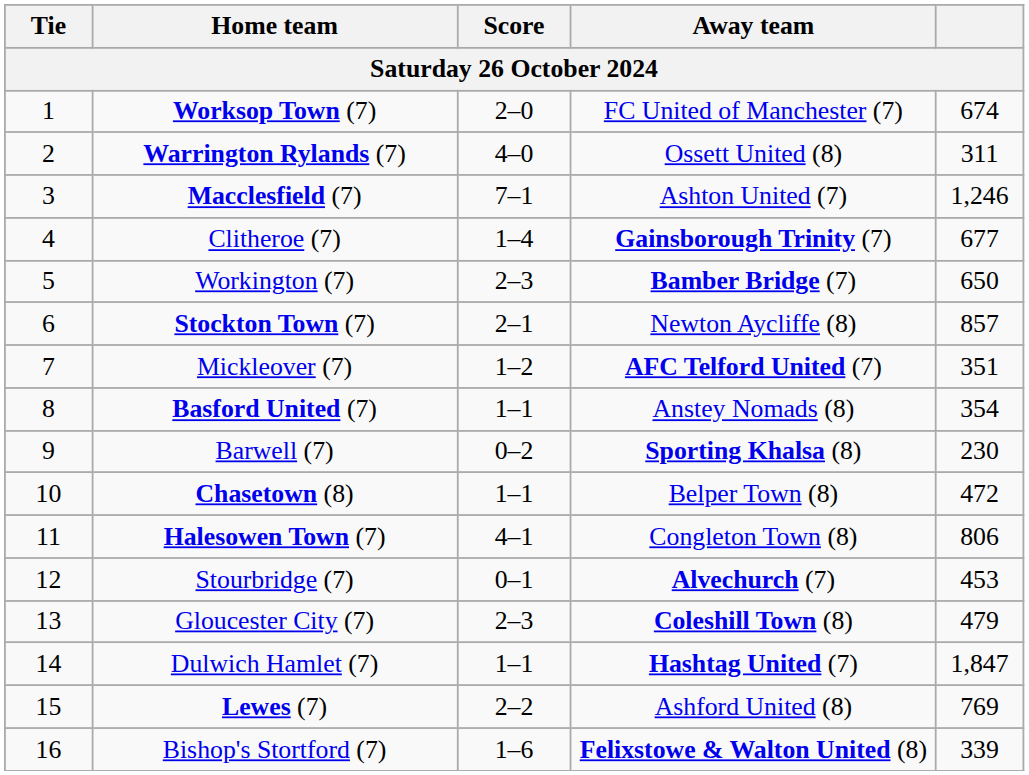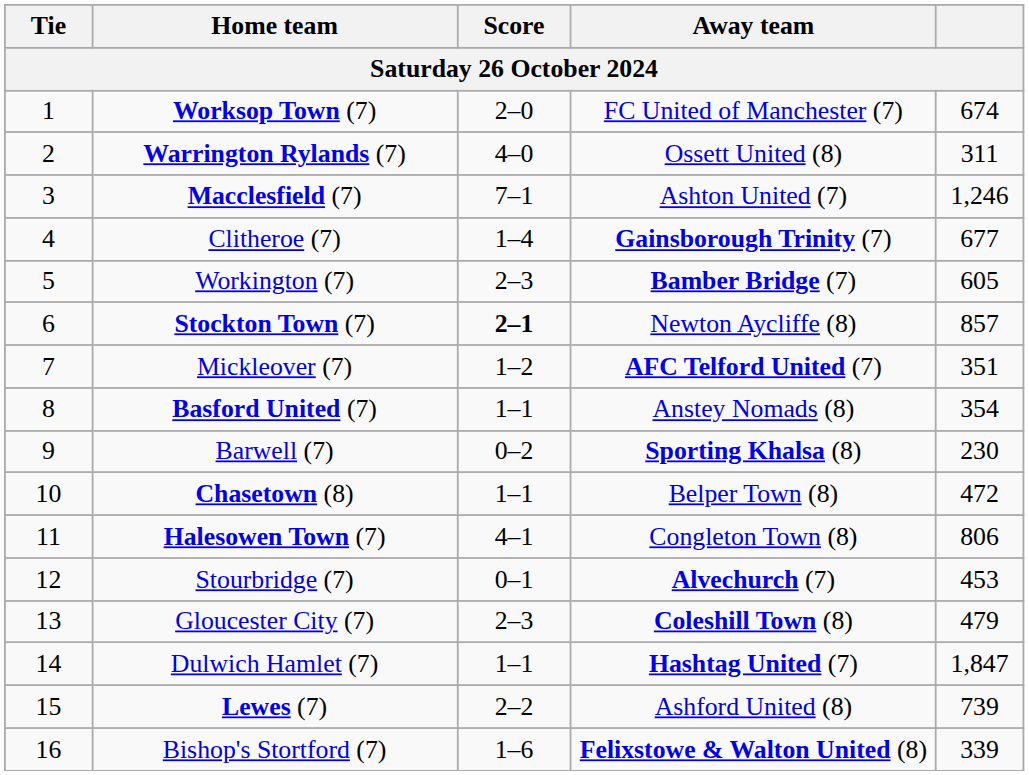(980, 281) 650 -> (980, 281) 605
(514, 323) normal -> (514, 323) bold
(980, 706) 769 -> (980, 706) 739
